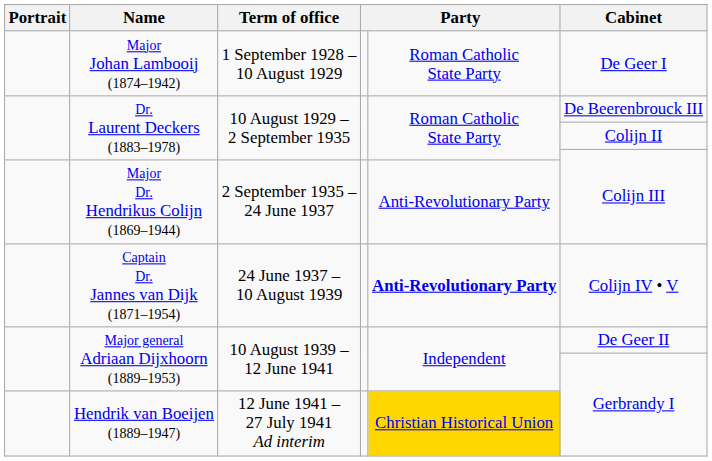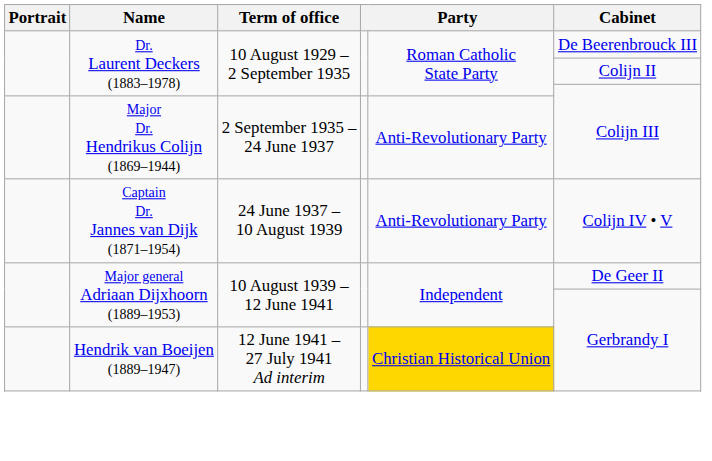- row: (144, 64)
(464, 285) bold -> (461, 220) normal
